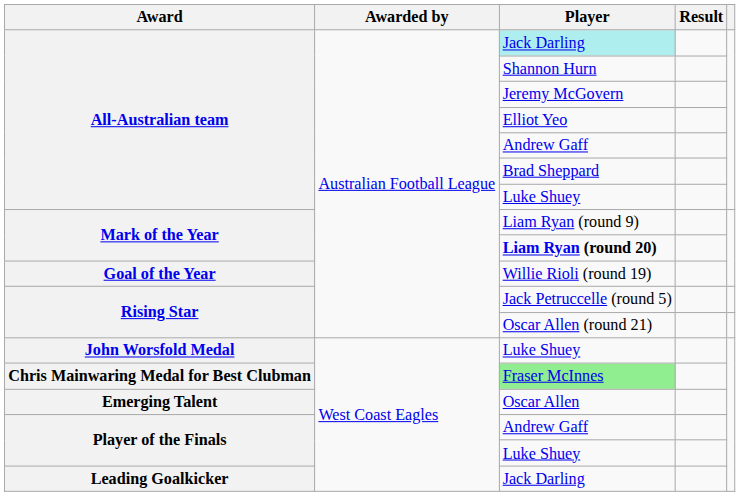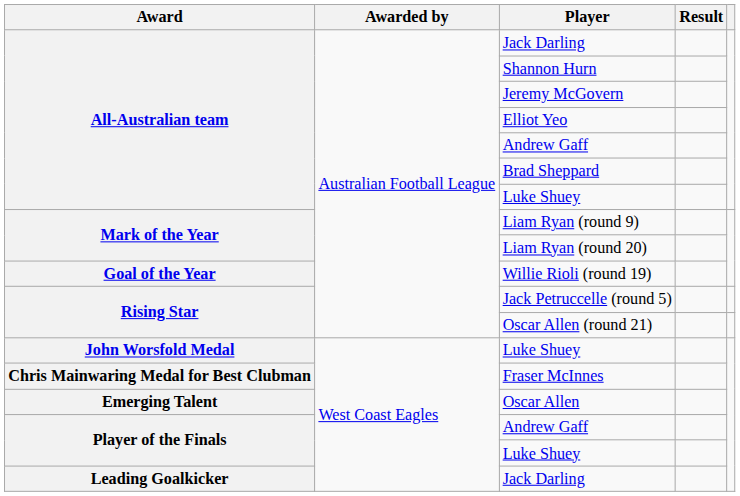(544, 42) paleturquoise background -> (544, 42) no background
(580, 247) bold -> (575, 247) normal
(553, 376) lightgreen background -> (553, 376) no background
